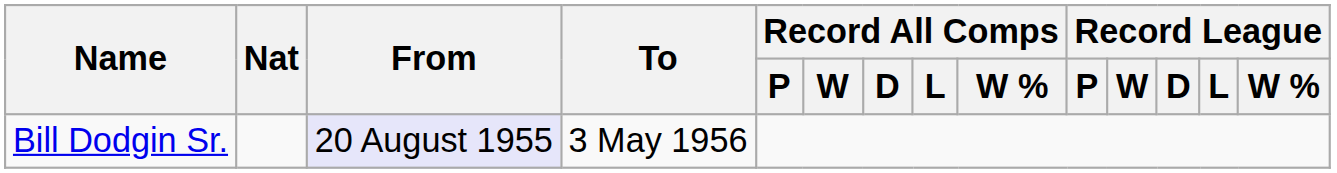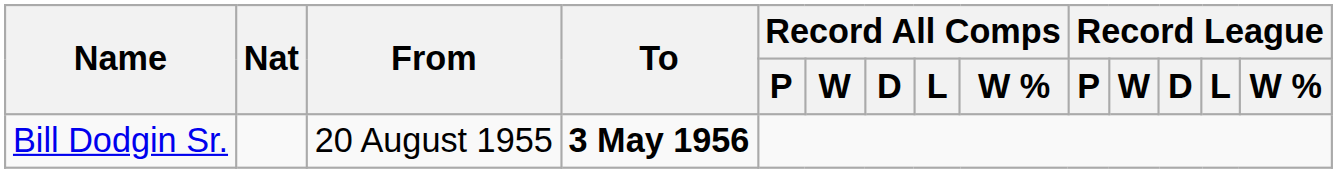(434, 140) lavender background -> (434, 140) no background
(658, 140) normal -> (659, 140) bold
